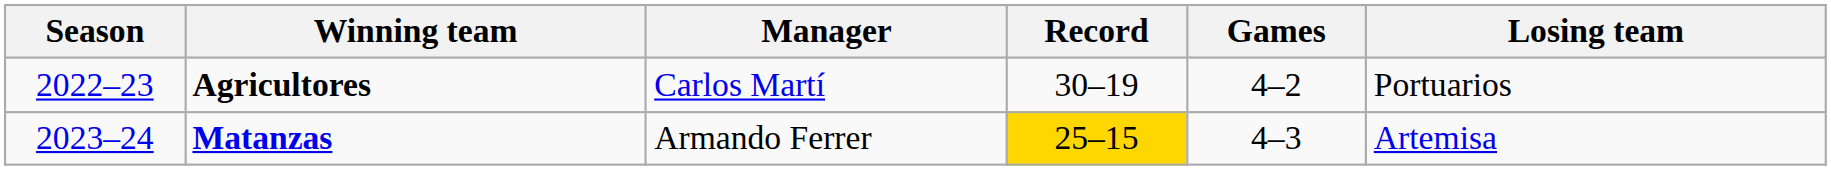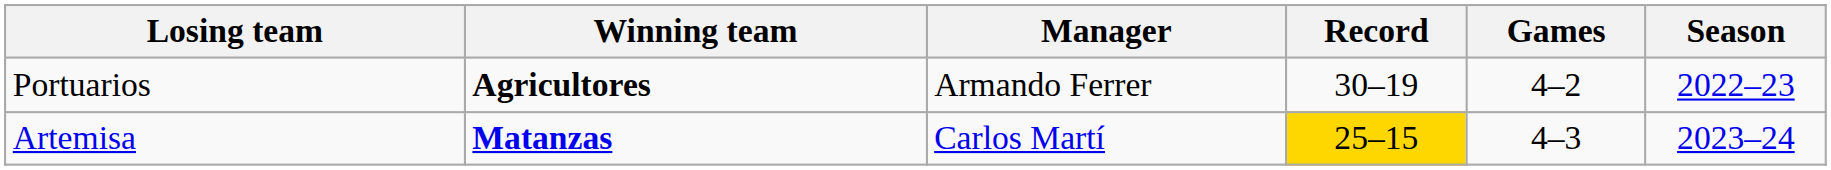columns swapped: (95, 31) <-> (1596, 31)
(740, 84) Carlos Martí -> (1043, 84) Armando Ferrer
(763, 137) Armando Ferrer -> (1020, 137) Carlos Martí
